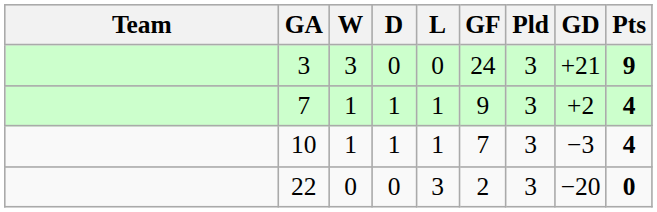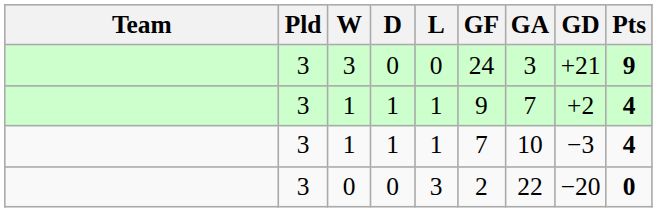columns swapped: (531, 24) <-> (304, 24)
